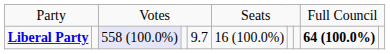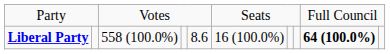(140, 37) lavender background -> (140, 37) no background
(199, 37) 9.7 -> (199, 37) 8.6
